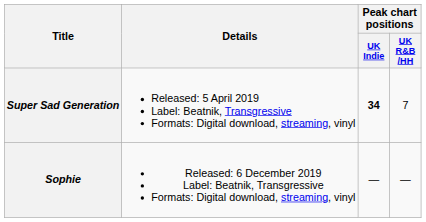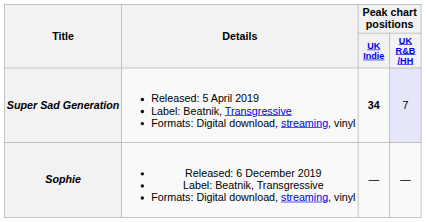(405, 105) no background -> (405, 105) lavender background
